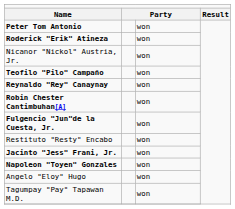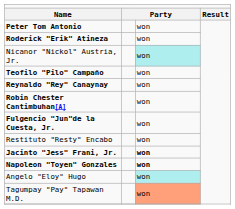(144, 55) no background -> (144, 55) paleturquoise background
(144, 152) normal -> (144, 152) bold
(144, 164) normal -> (144, 164) bold
(144, 176) no background -> (144, 176) paleturquoise background
(144, 193) no background -> (144, 193) lightsalmon background
